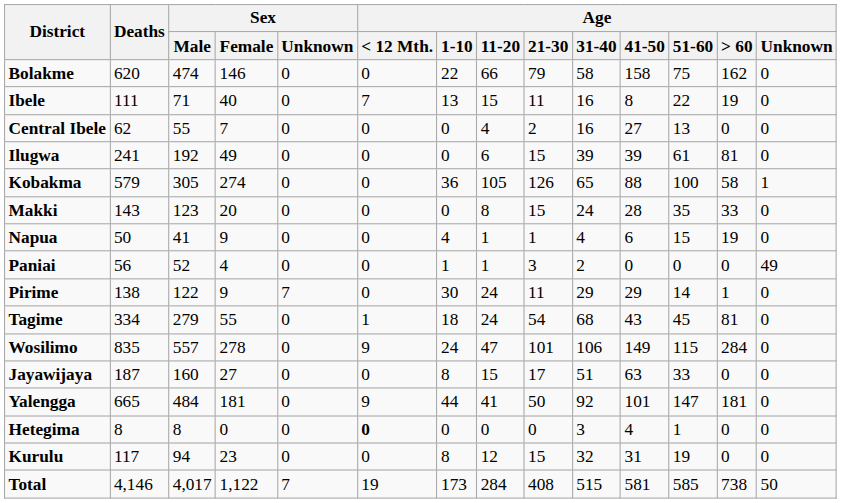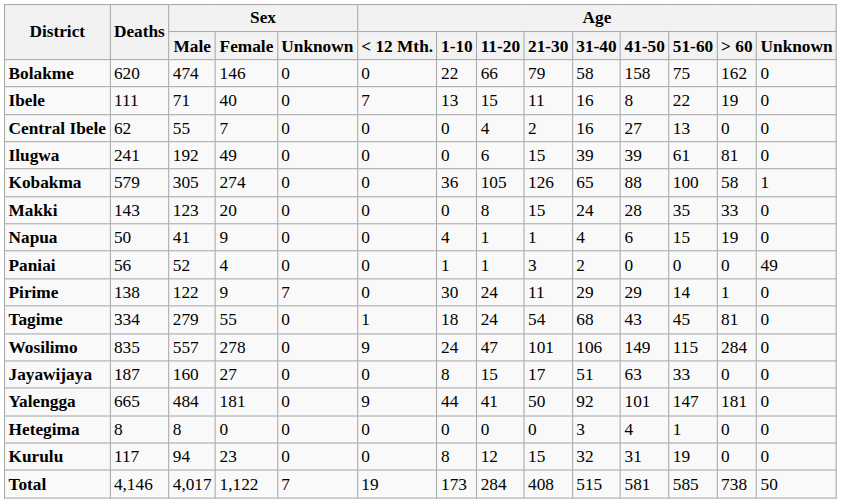(366, 429) bold -> (366, 429) normal
